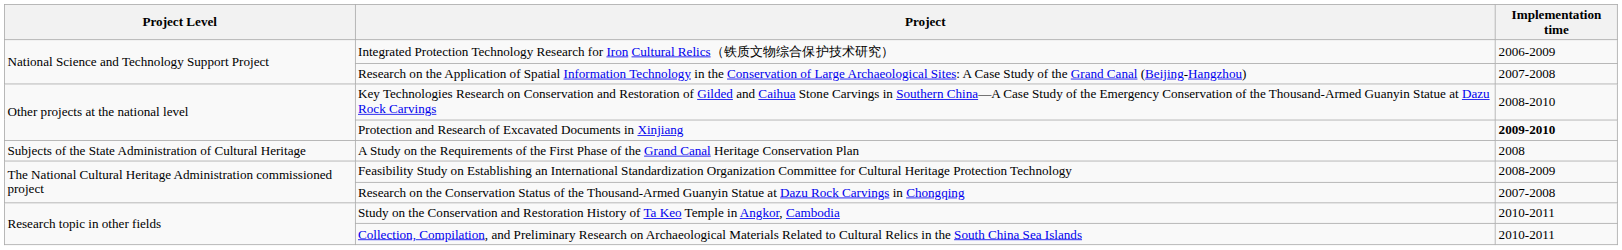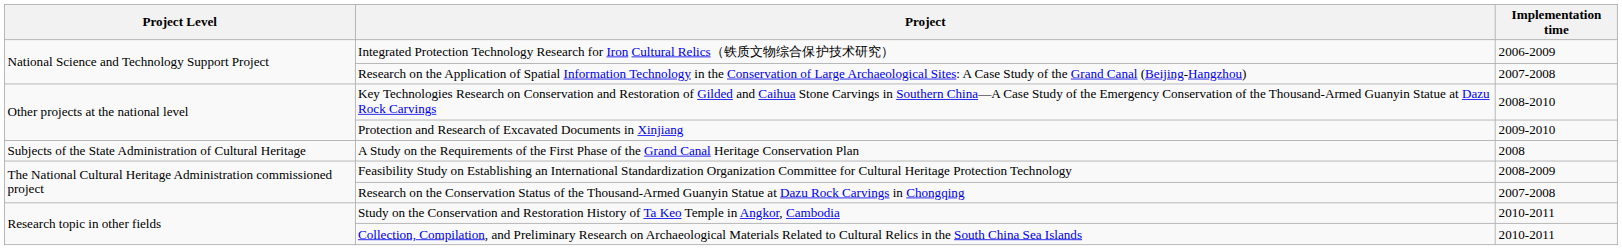(1527, 130) bold -> (1527, 130) normal
